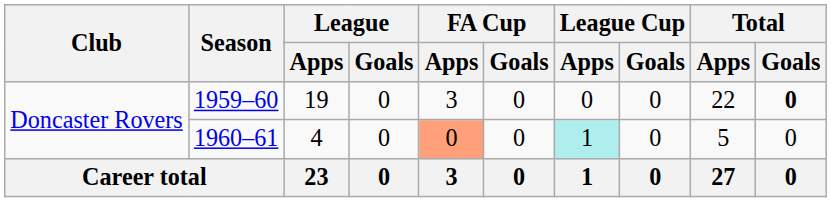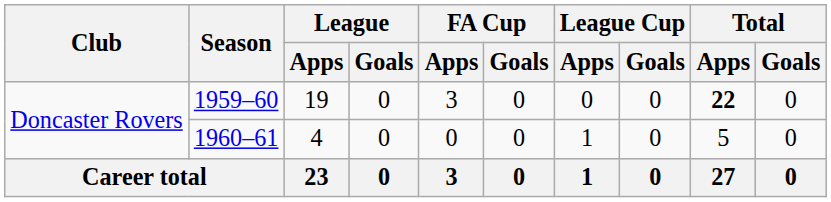(723, 100) normal -> (723, 100) bold
(791, 100) bold -> (791, 100) normal
(452, 138) lightsalmon background -> (452, 138) no background
(587, 138) paleturquoise background -> (587, 138) no background
